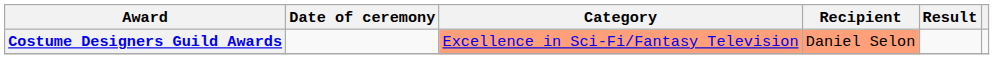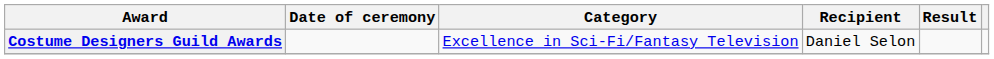(621, 42) lightsalmon background -> (621, 42) no background
(861, 42) lightsalmon background -> (861, 42) no background
